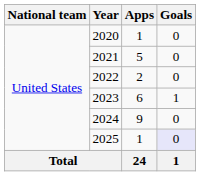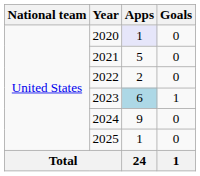(139, 35) no background -> (139, 35) lavender background
(139, 98) no background -> (139, 98) lightblue background
(176, 139) lavender background -> (176, 139) no background
